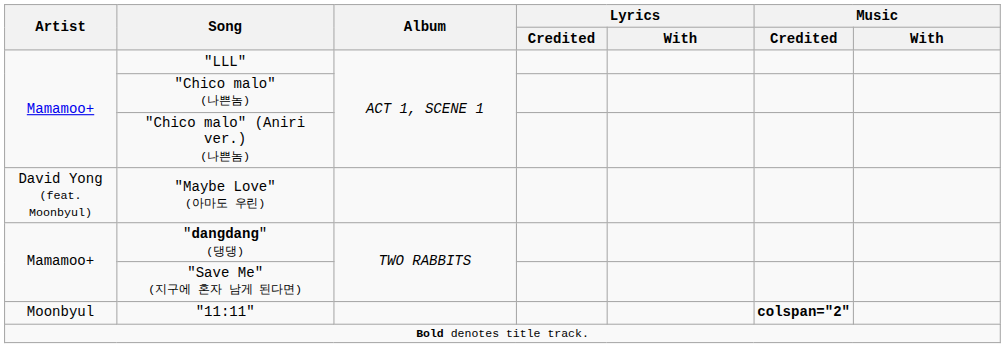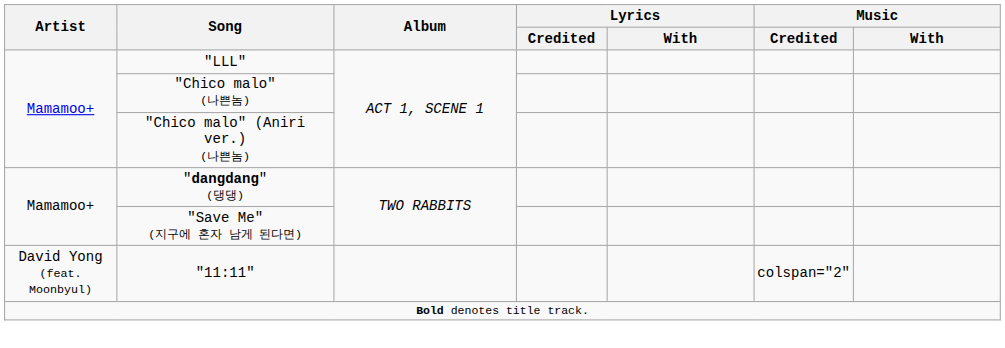- row: (225, 195)
(61, 312) Moonbyul -> (61, 273) David Yong (feat. Moonbyul)
(804, 312) bold -> (804, 273) normal
